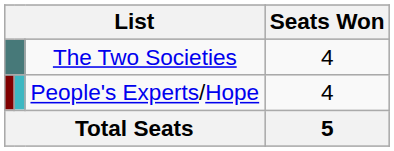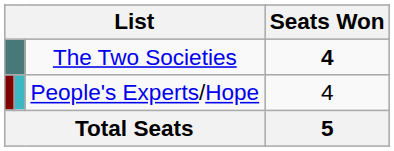(327, 57) normal -> (327, 57) bold
